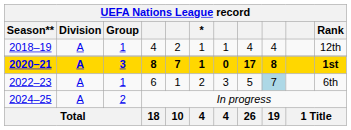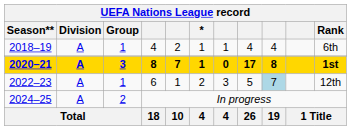(330, 47) 12th -> (330, 47) 6th
(330, 82) 6th -> (330, 82) 12th
